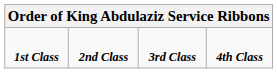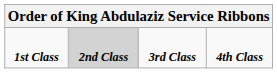(104, 56) no background -> (104, 56) lightgrey background
